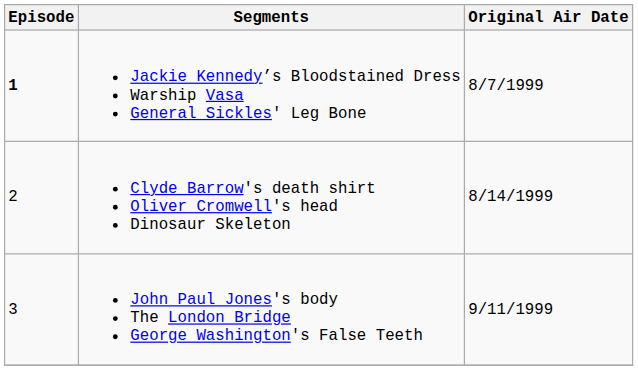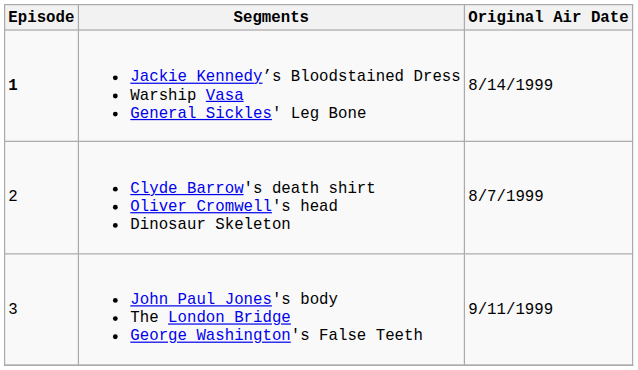(506, 86) 8/7/1999 -> (511, 86) 8/14/1999
(511, 198) 8/14/1999 -> (506, 198) 8/7/1999
